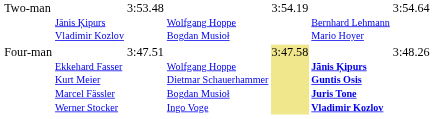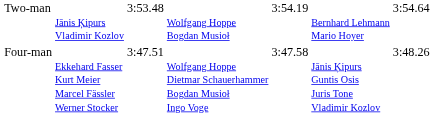(290, 52) khaki background -> (290, 52) no background
(347, 86) bold -> (346, 87) normal
